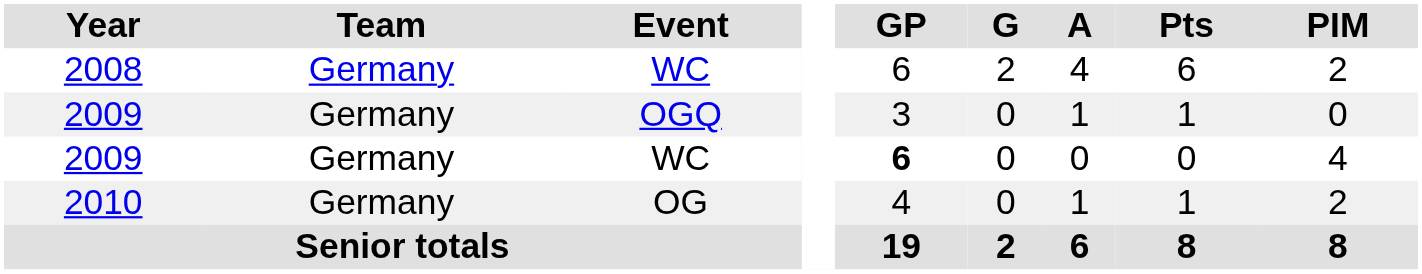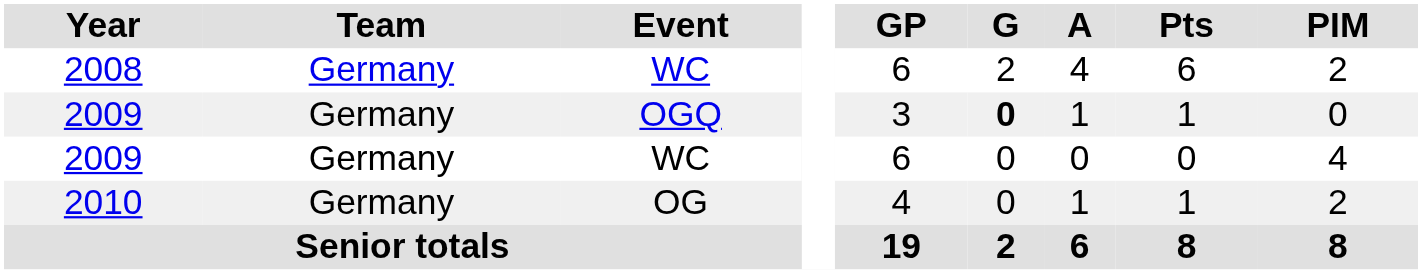(1006, 113) normal -> (1006, 113) bold
(901, 158) bold -> (901, 158) normal
